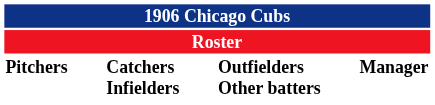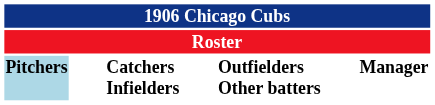(37, 67) no background -> (37, 67) lightblue background
